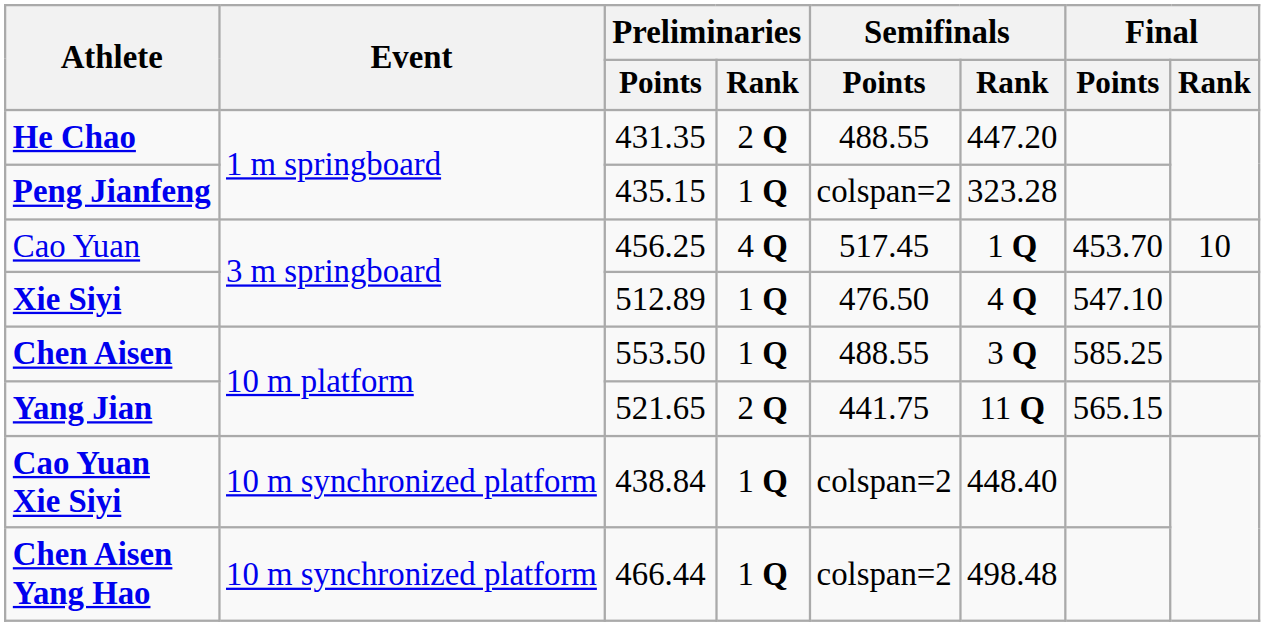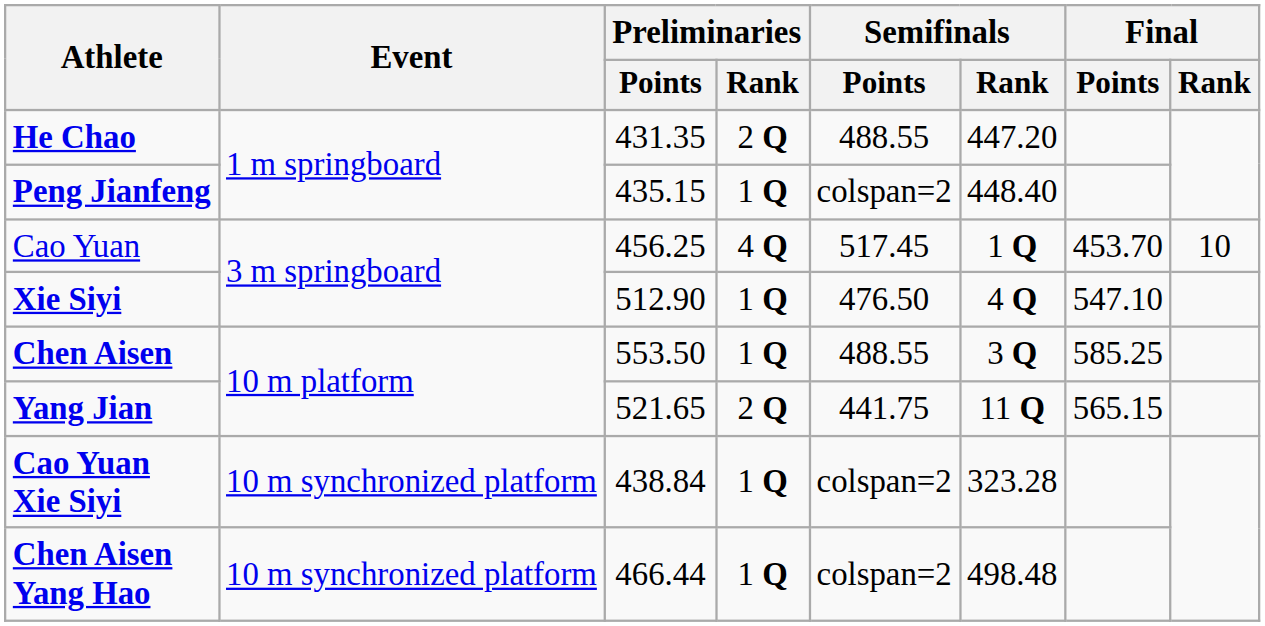(1012, 191) 323.28 -> (1012, 191) 448.40
(660, 299) 512.89 -> (660, 299) 512.90
(1012, 481) 448.40 -> (1012, 481) 323.28
